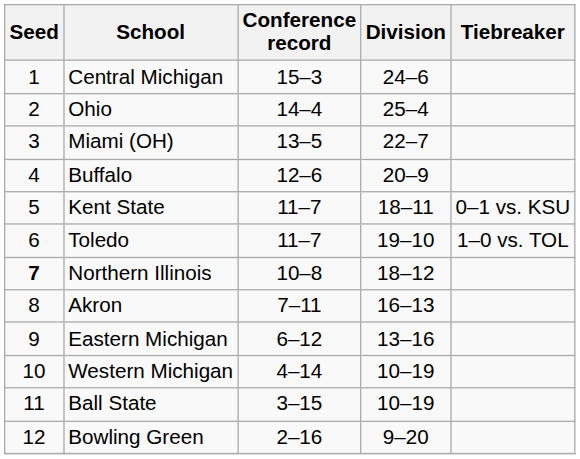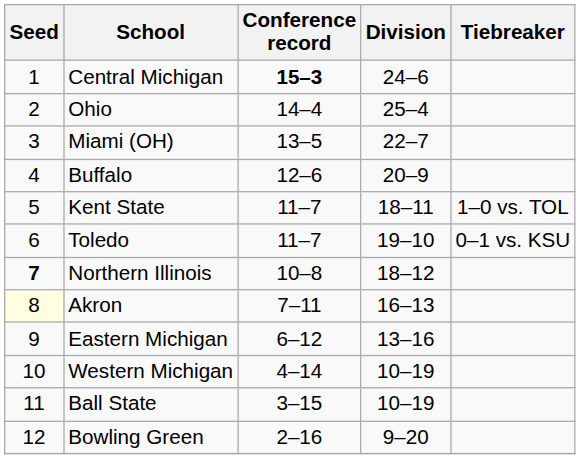(299, 76) normal -> (299, 76) bold
(513, 207) 0–1 vs. KSU -> (513, 207) 1–0 vs. TOL
(513, 240) 1–0 vs. TOL -> (513, 240) 0–1 vs. KSU
(34, 305) no background -> (34, 305) lightyellow background
